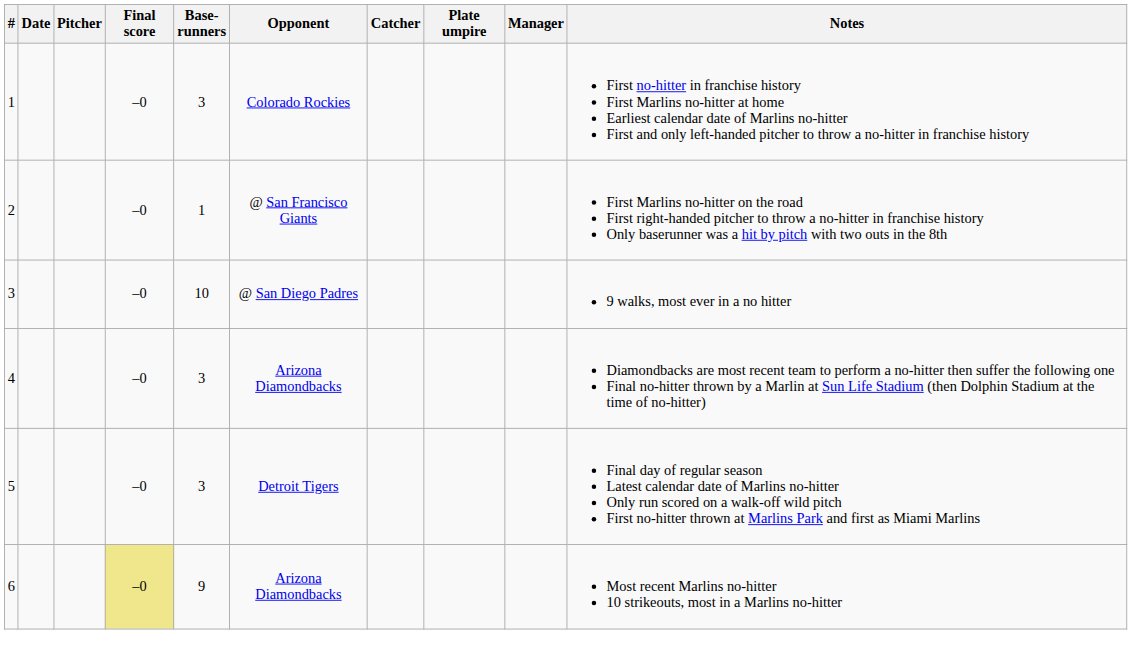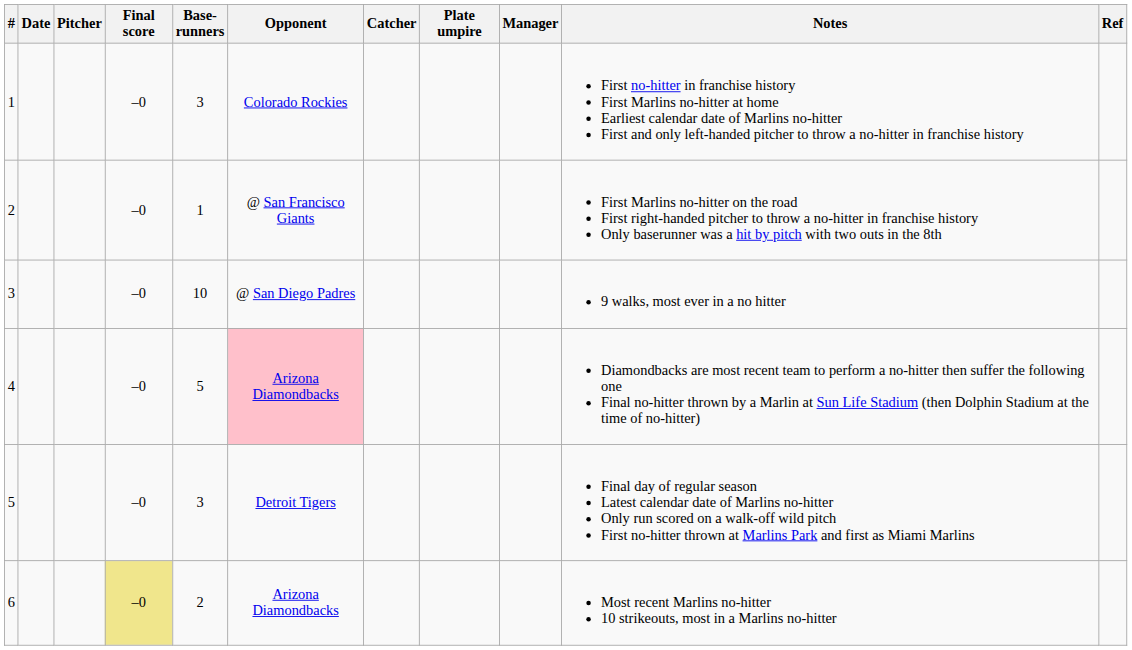+ column: (1113, 24)
(202, 378) 3 -> (200, 386) 5
(298, 378) no background -> (296, 386) pink background
(202, 586) 9 -> (200, 602) 2
